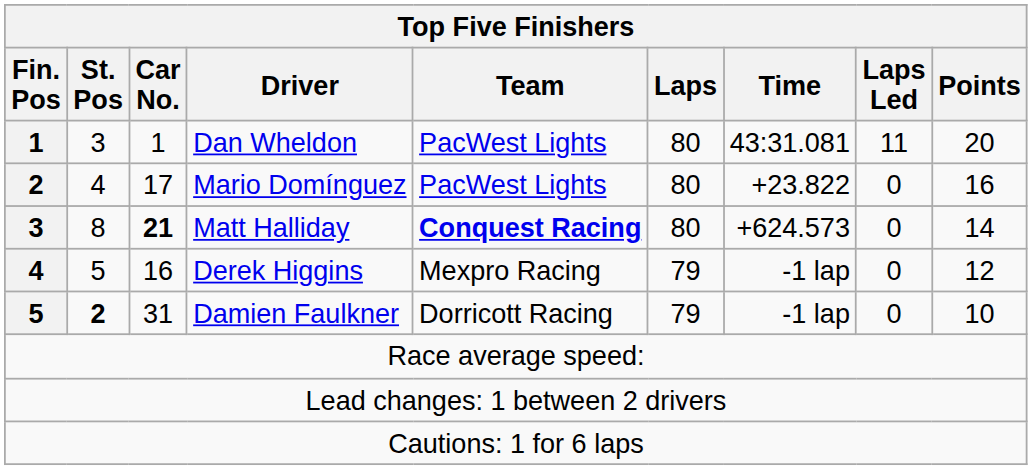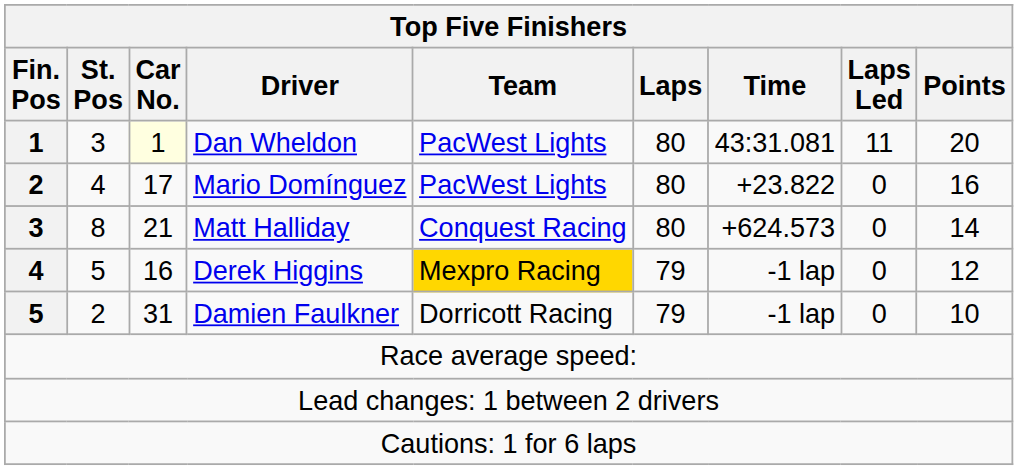(158, 142) no background -> (158, 142) lightyellow background
(158, 228) bold -> (158, 228) normal
(530, 228) bold -> (523, 228) normal
(510, 271) no background -> (510, 271) gold background
(98, 314) bold -> (98, 314) normal
